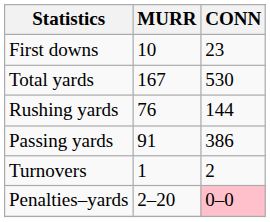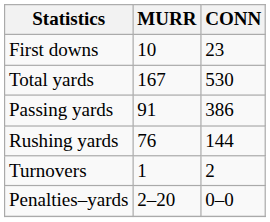rows swapped: (64, 110) <-> (61, 140)
(220, 200) pink background -> (220, 200) no background
